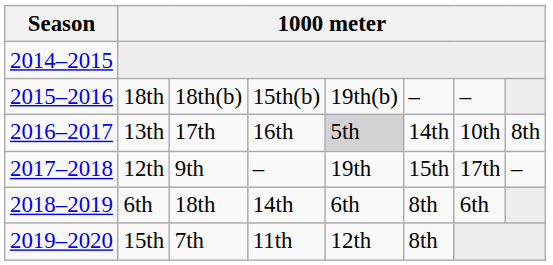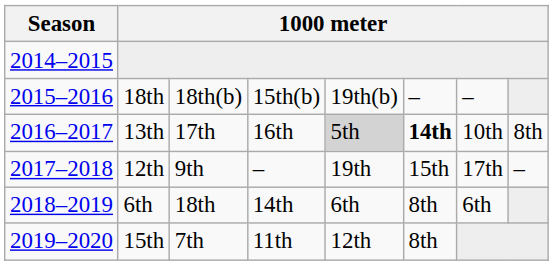(429, 132) normal -> (430, 132) bold
